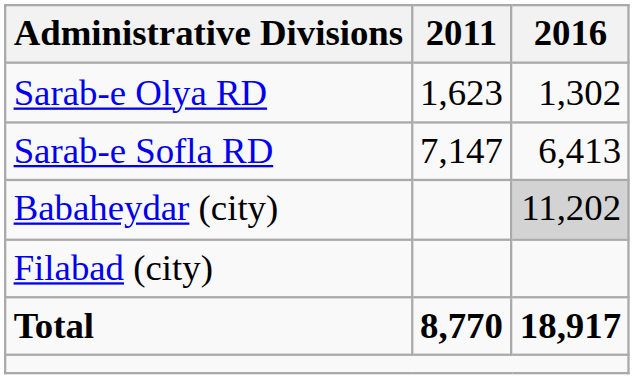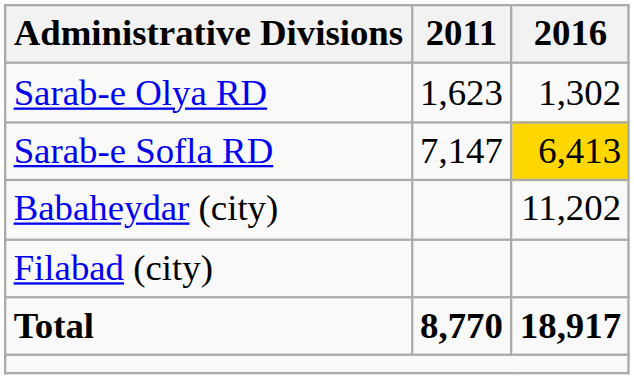(580, 150) no background -> (580, 150) gold background
(571, 208) lightgrey background -> (571, 208) no background
